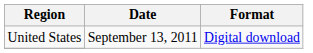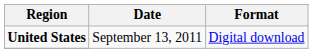(44, 37) normal -> (47, 37) bold
